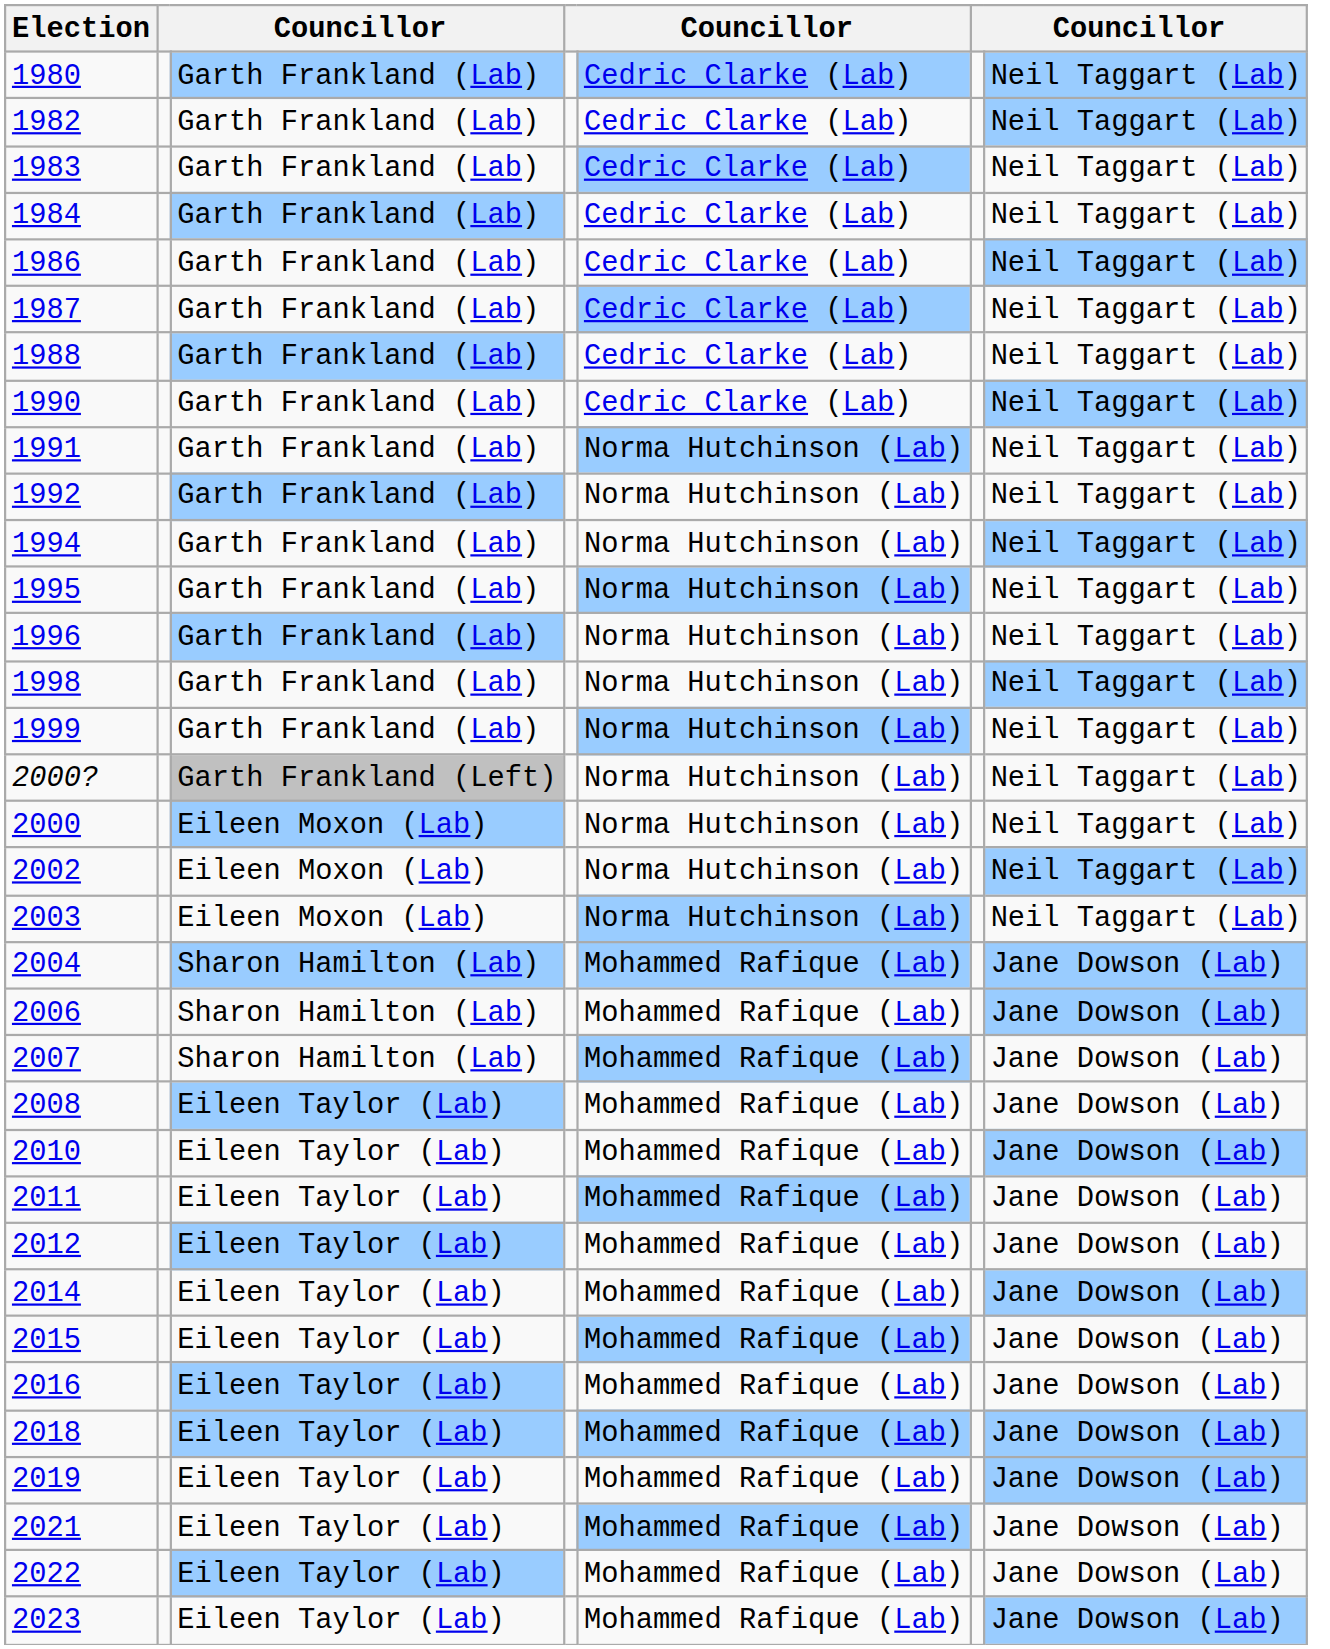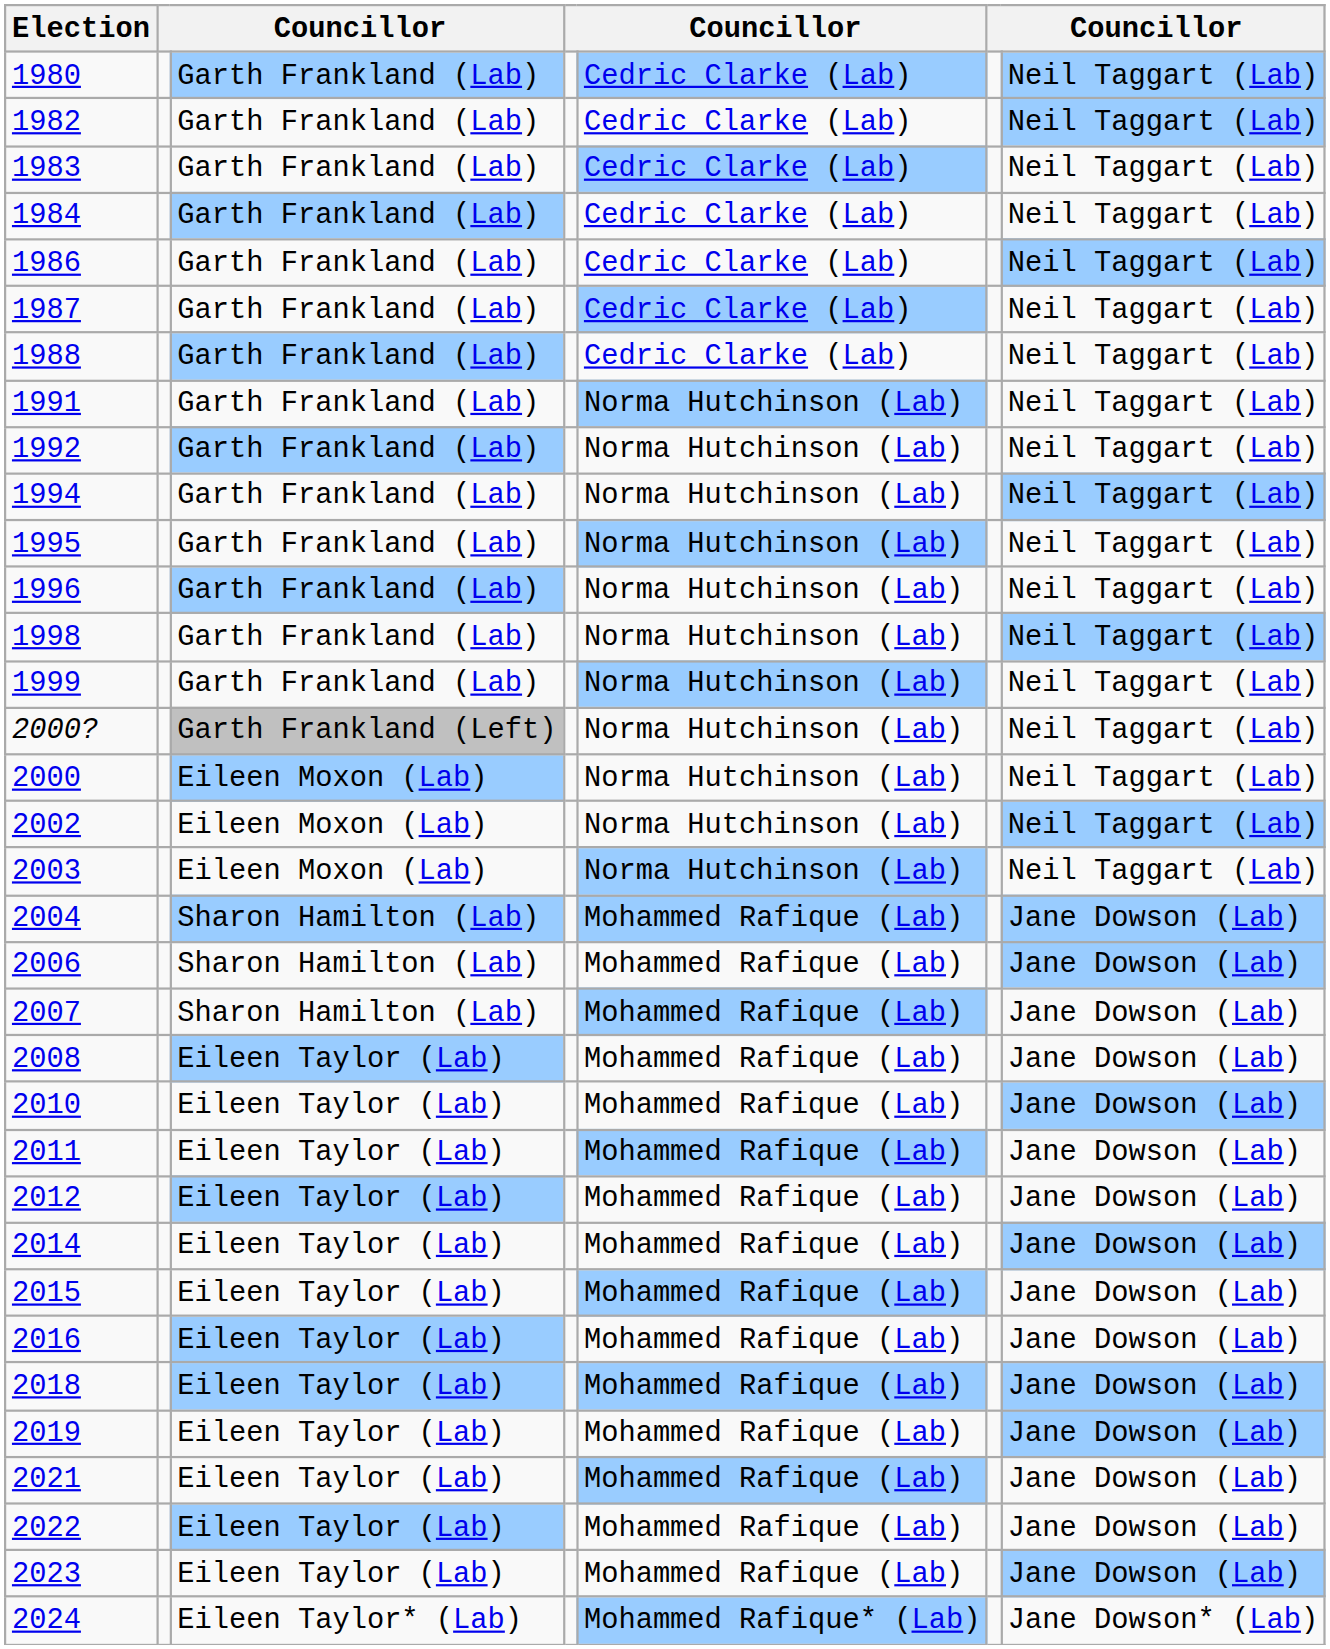- row: (46, 403)
+ row: (46, 1621)
